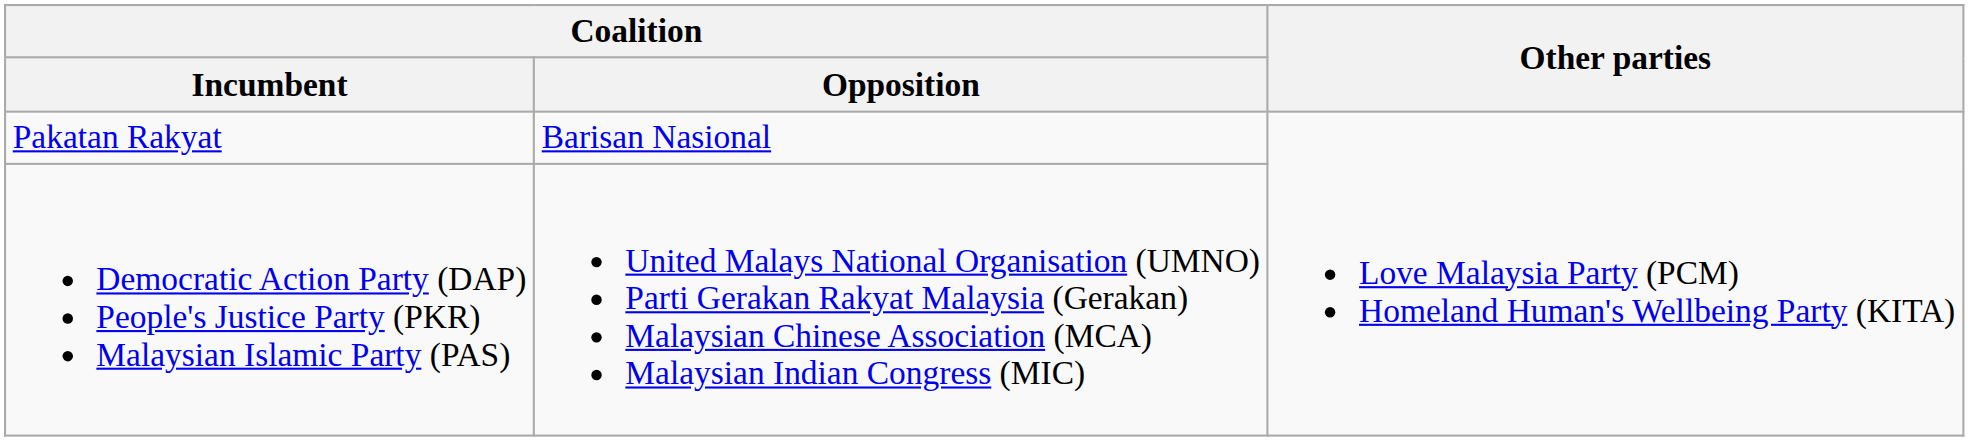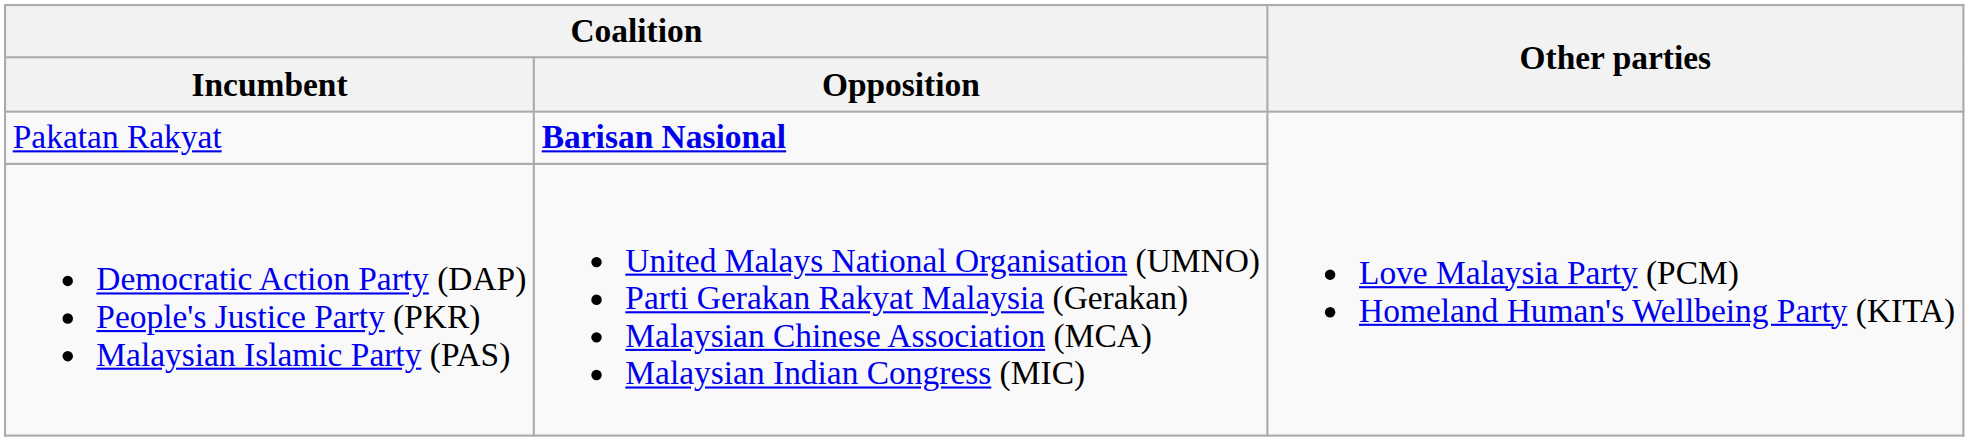(656, 137) normal -> (664, 137) bold
